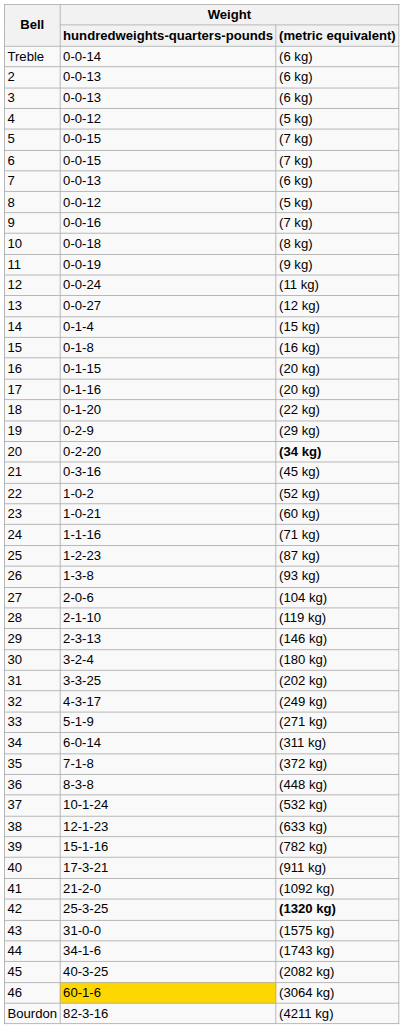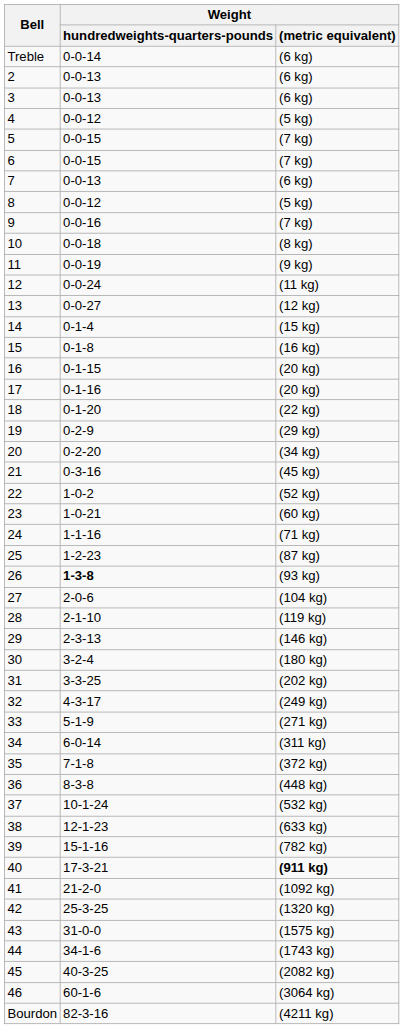(300, 451) bold -> (299, 451) normal
(78, 576) normal -> (78, 576) bold
(303, 868) normal -> (303, 868) bold
(308, 909) bold -> (307, 909) normal
(82, 992) gold background -> (82, 992) no background
